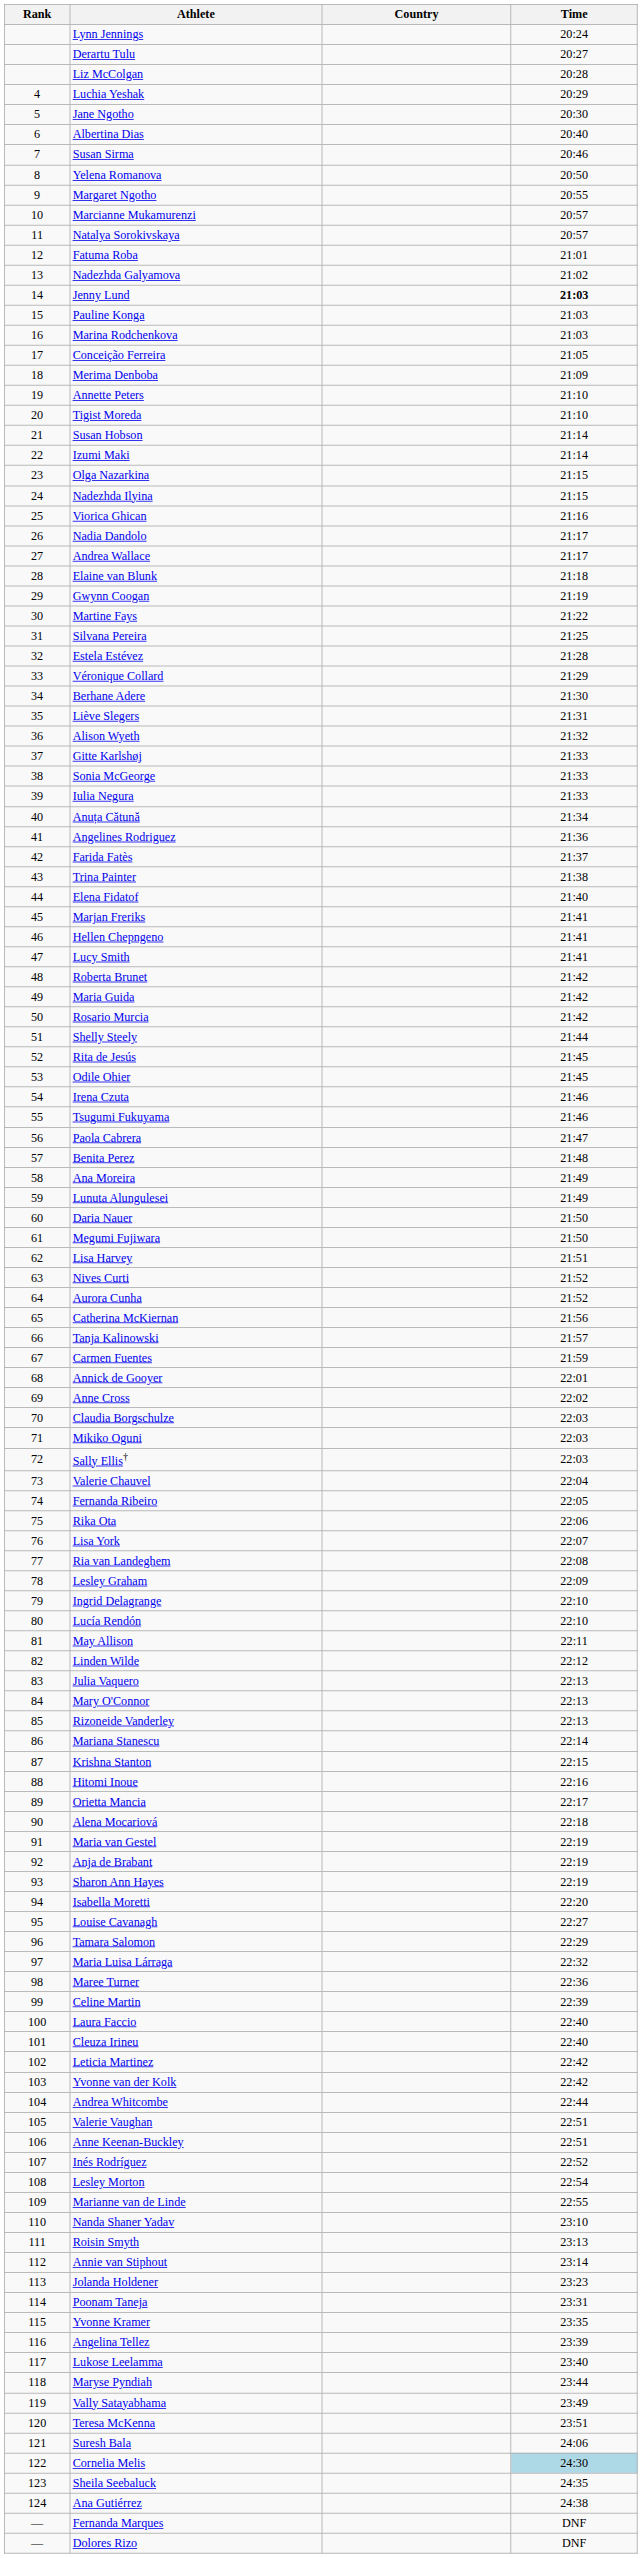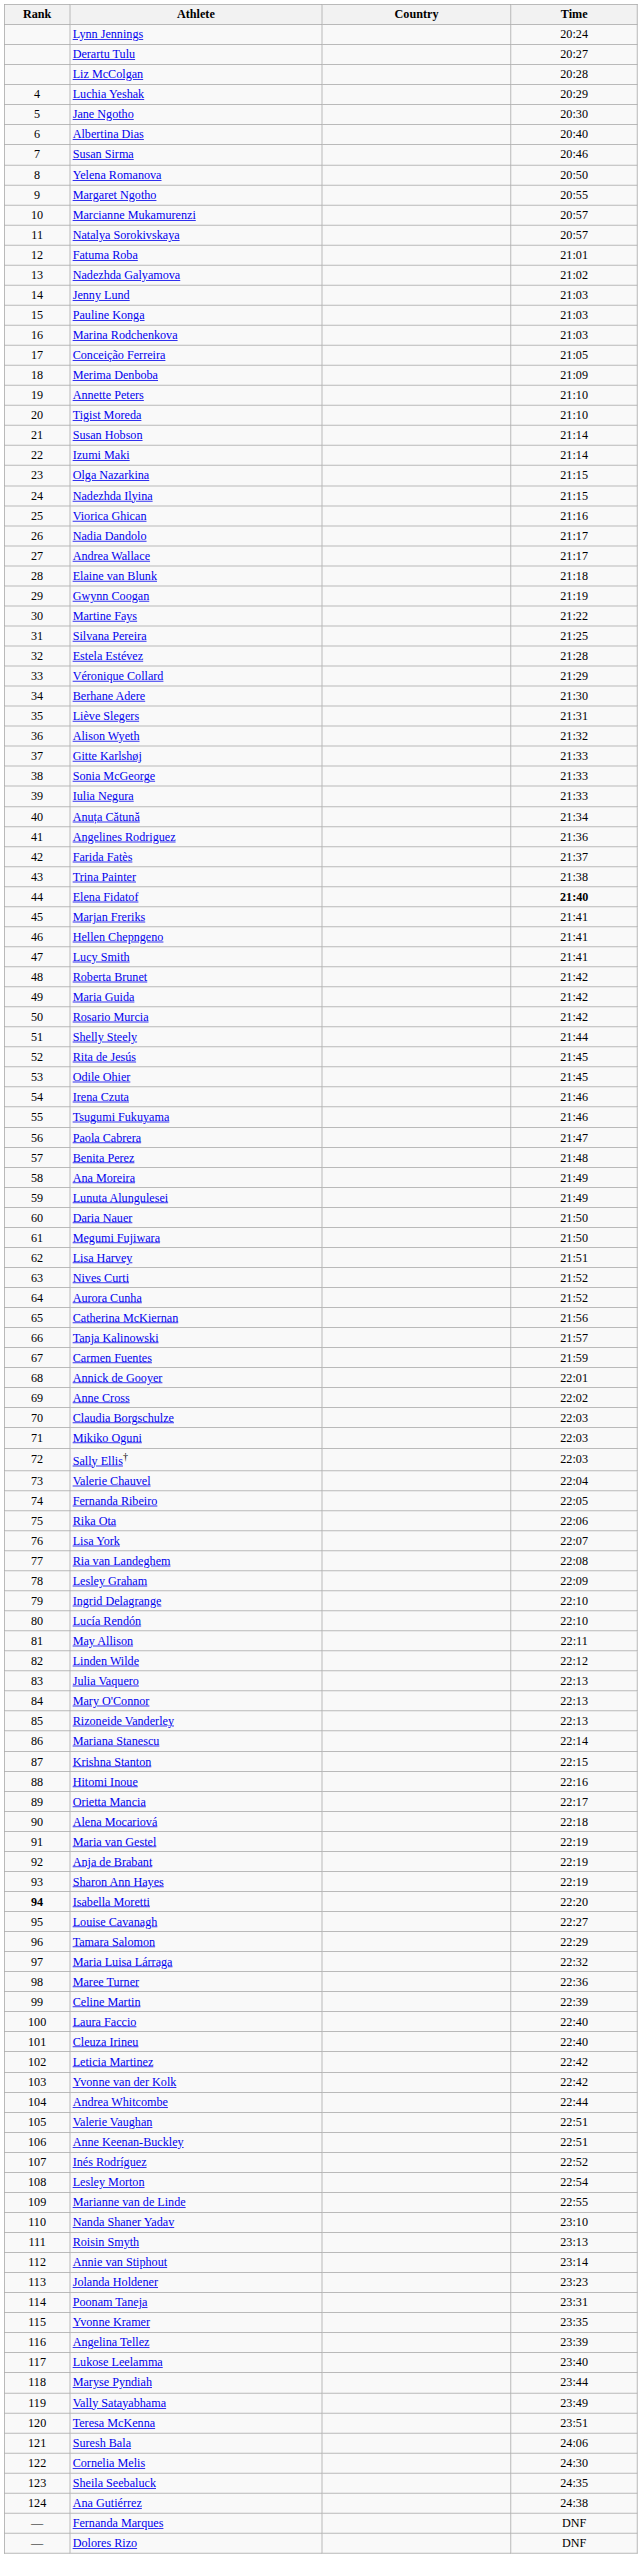(574, 295) bold -> (574, 295) normal
(574, 896) normal -> (574, 896) bold
(37, 1901) normal -> (37, 1901) bold
(574, 2463) lightblue background -> (574, 2463) no background
